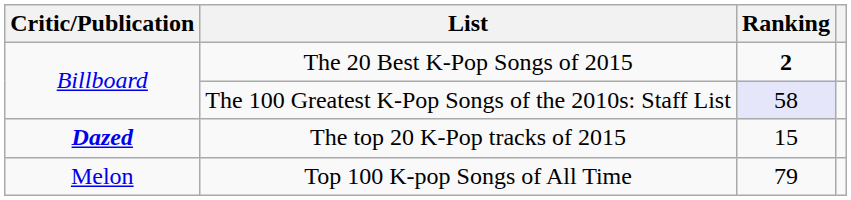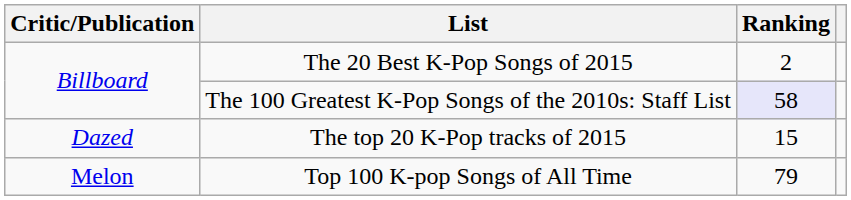(786, 61) bold -> (786, 61) normal
(102, 137) bold -> (102, 137) normal
